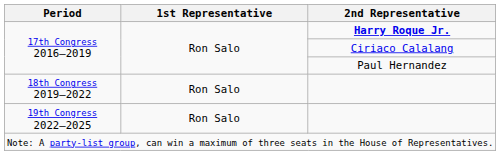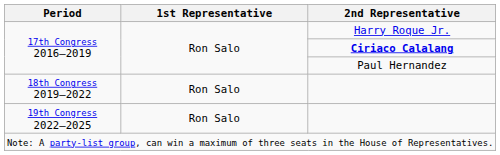(402, 30) bold -> (402, 30) normal
(402, 48) normal -> (402, 48) bold
